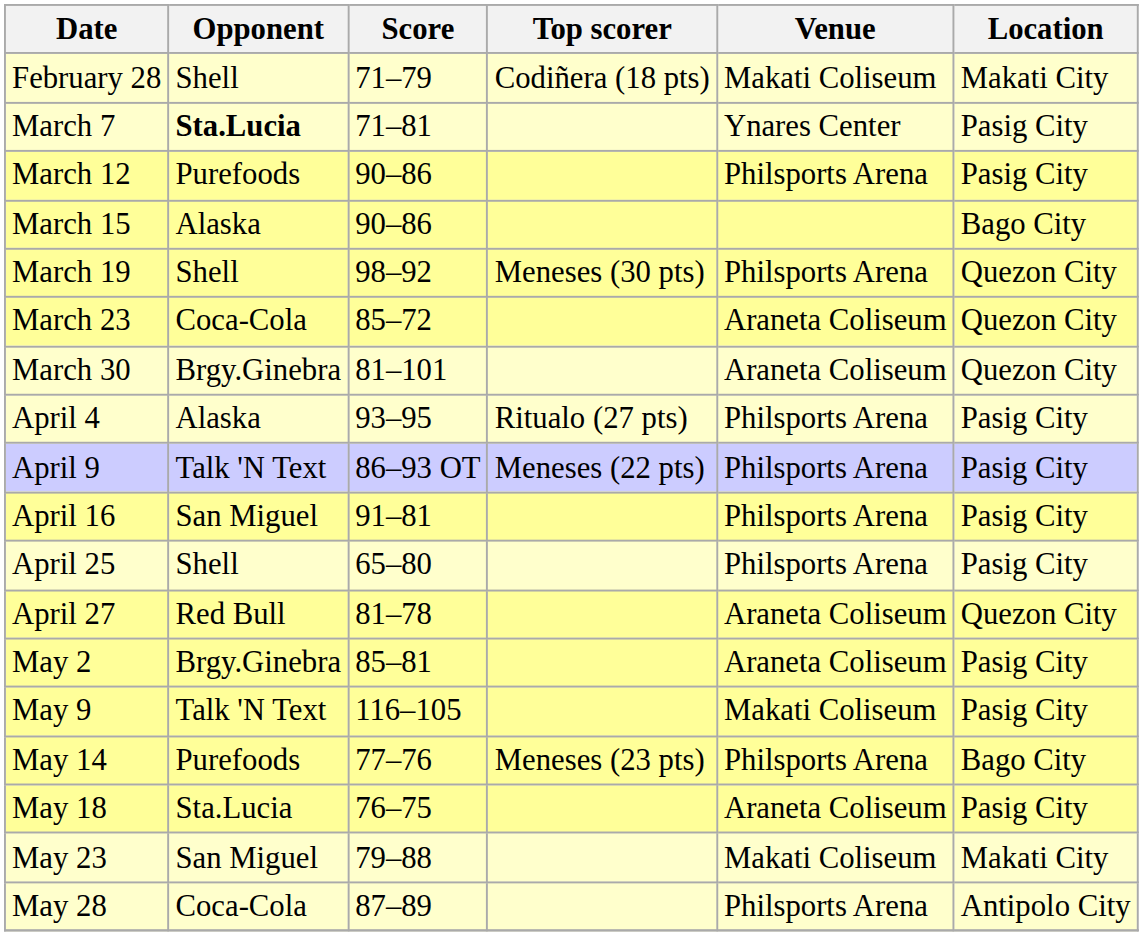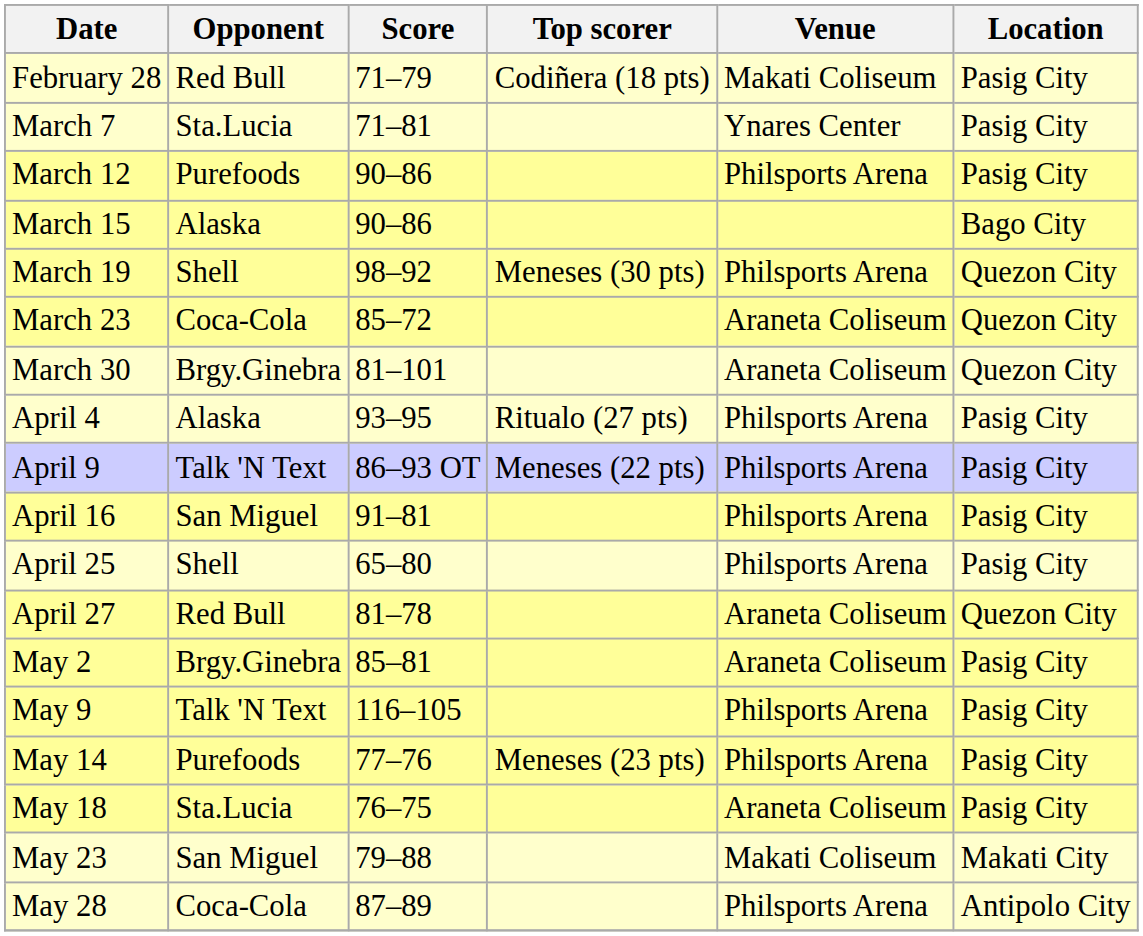(207, 77) Shell -> (231, 77) Red Bull
(1035, 77) Makati City -> (1024, 77) Pasig City
(238, 126) bold -> (234, 126) normal
(830, 710) Makati Coliseum -> (826, 710) Philsports Arena
(1023, 759) Bago City -> (1024, 759) Pasig City
